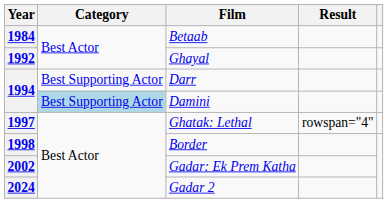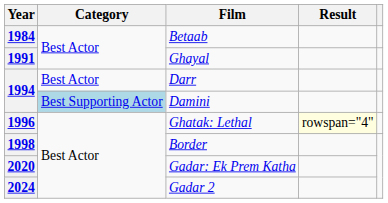(21, 58) 1992 -> (21, 58) 1991
(102, 79) Best Supporting Actor -> (70, 79) Best Actor
(21, 123) 1997 -> (21, 123) 1996
(338, 123) no background -> (338, 123) lightyellow background
(21, 166) 2002 -> (21, 166) 2020
